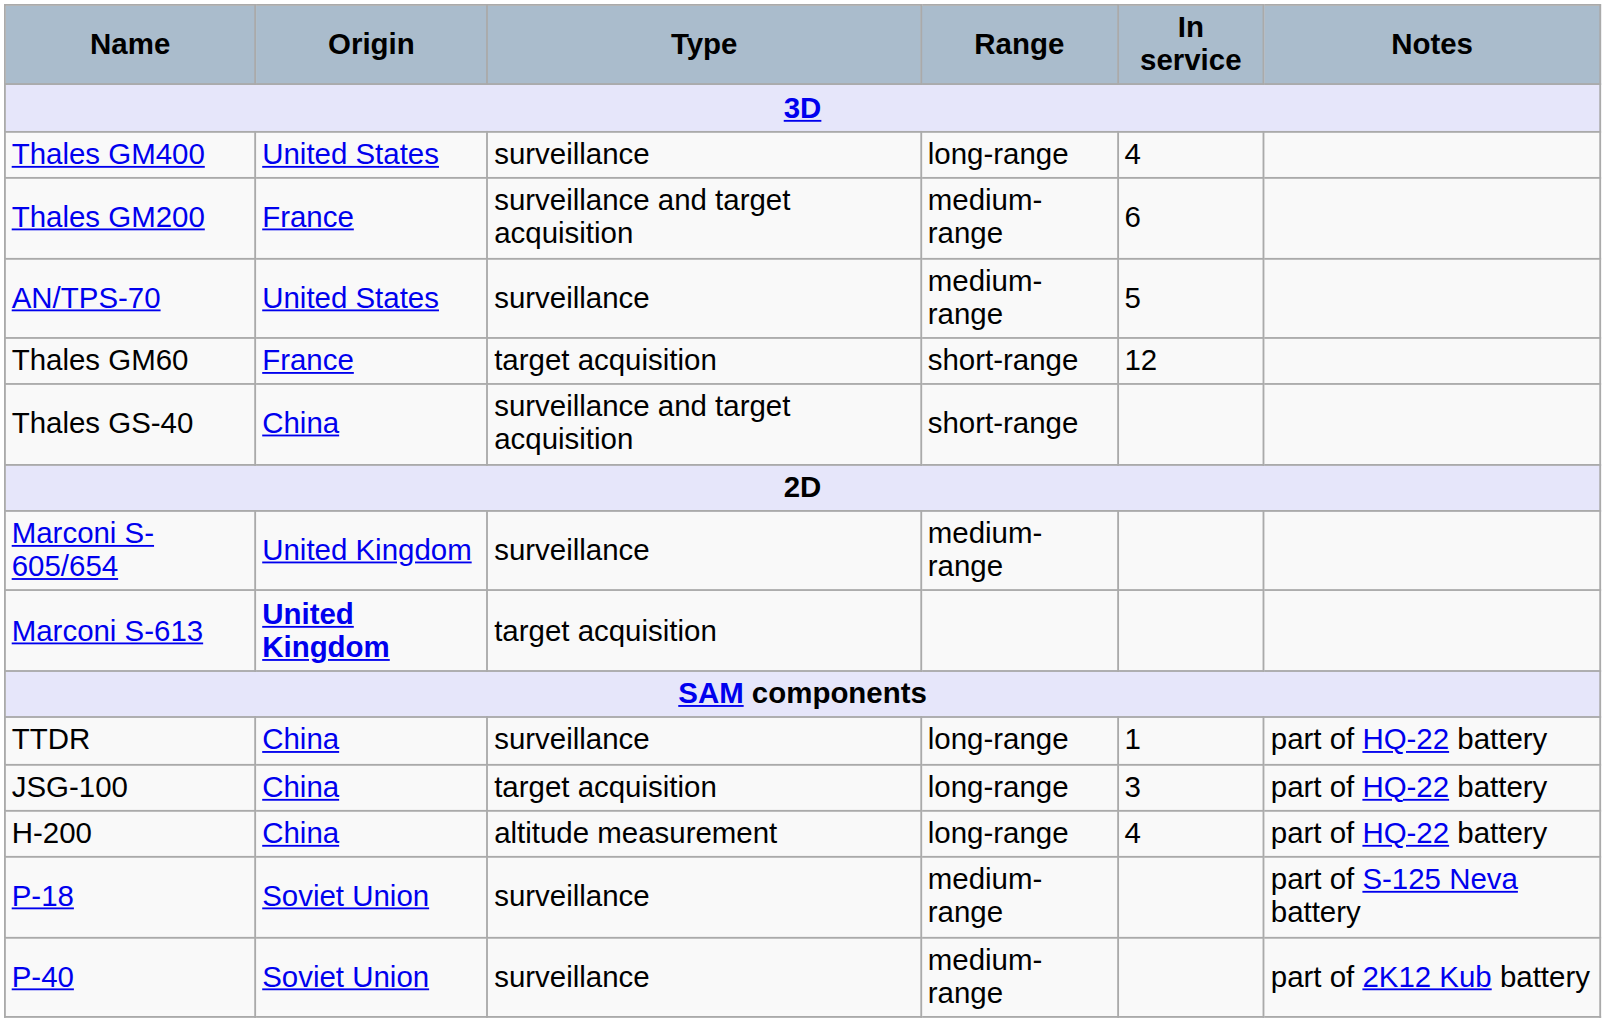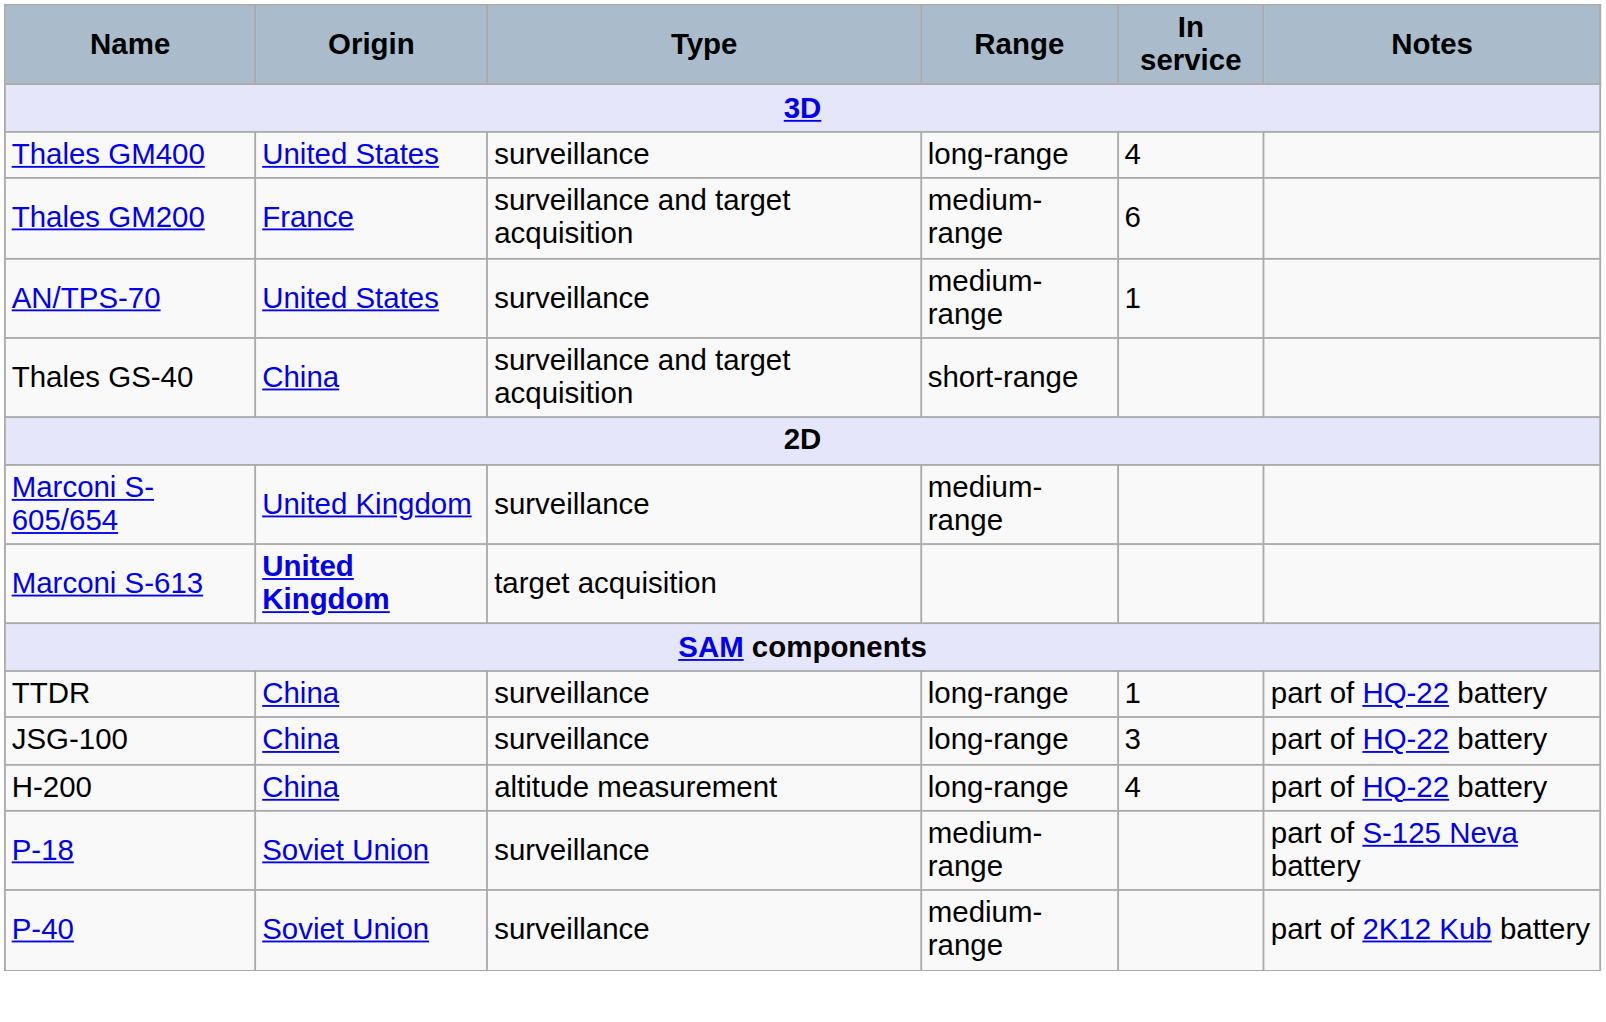(1133, 297) 5 -> (1133, 297) 1
- row: (100, 360)
(605, 786) target acquisition -> (572, 740) surveillance
